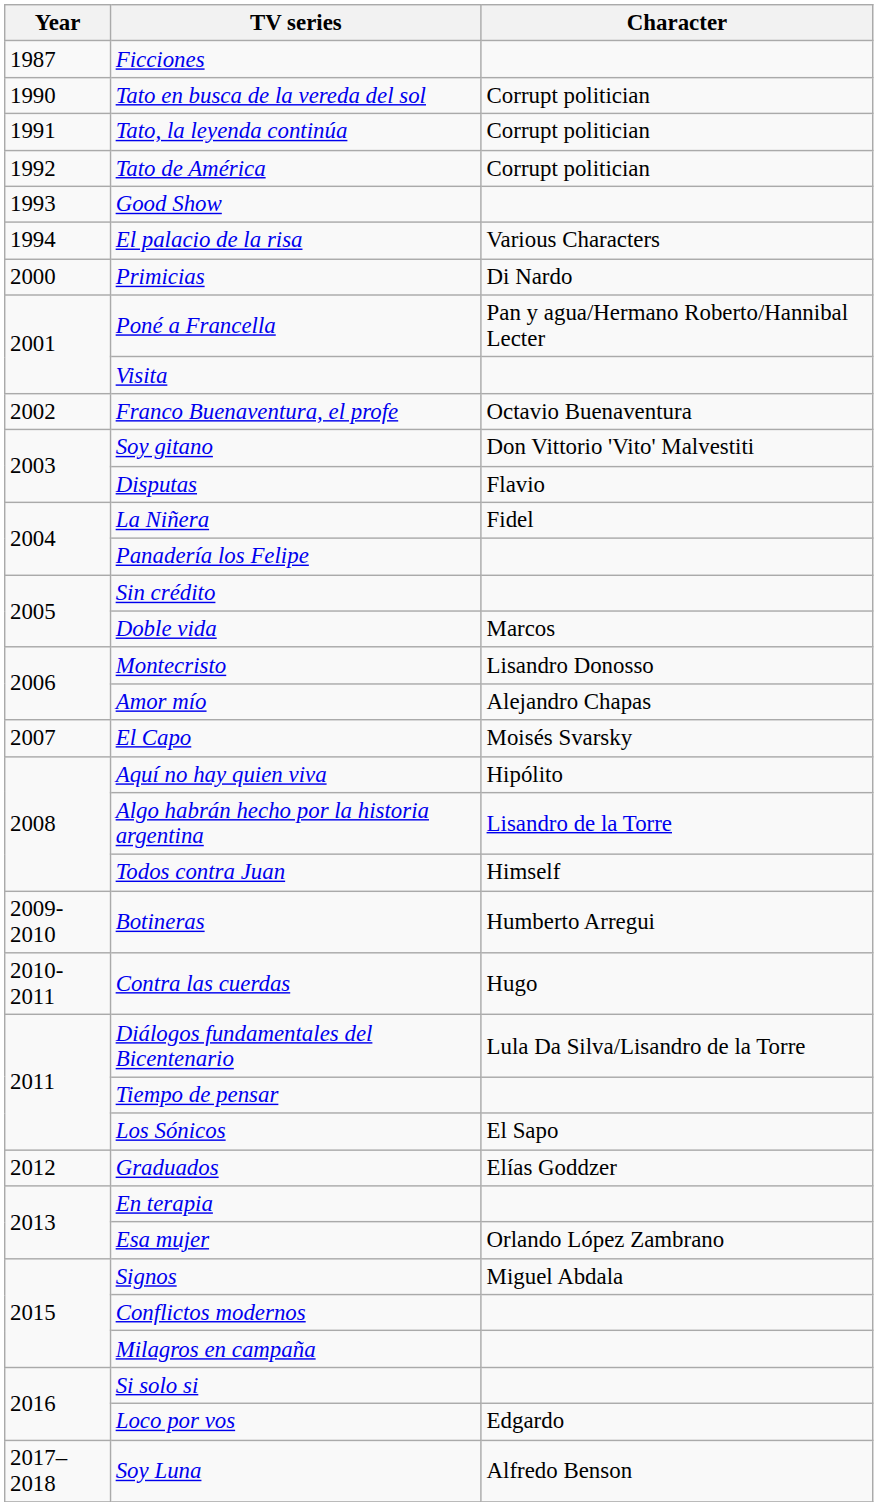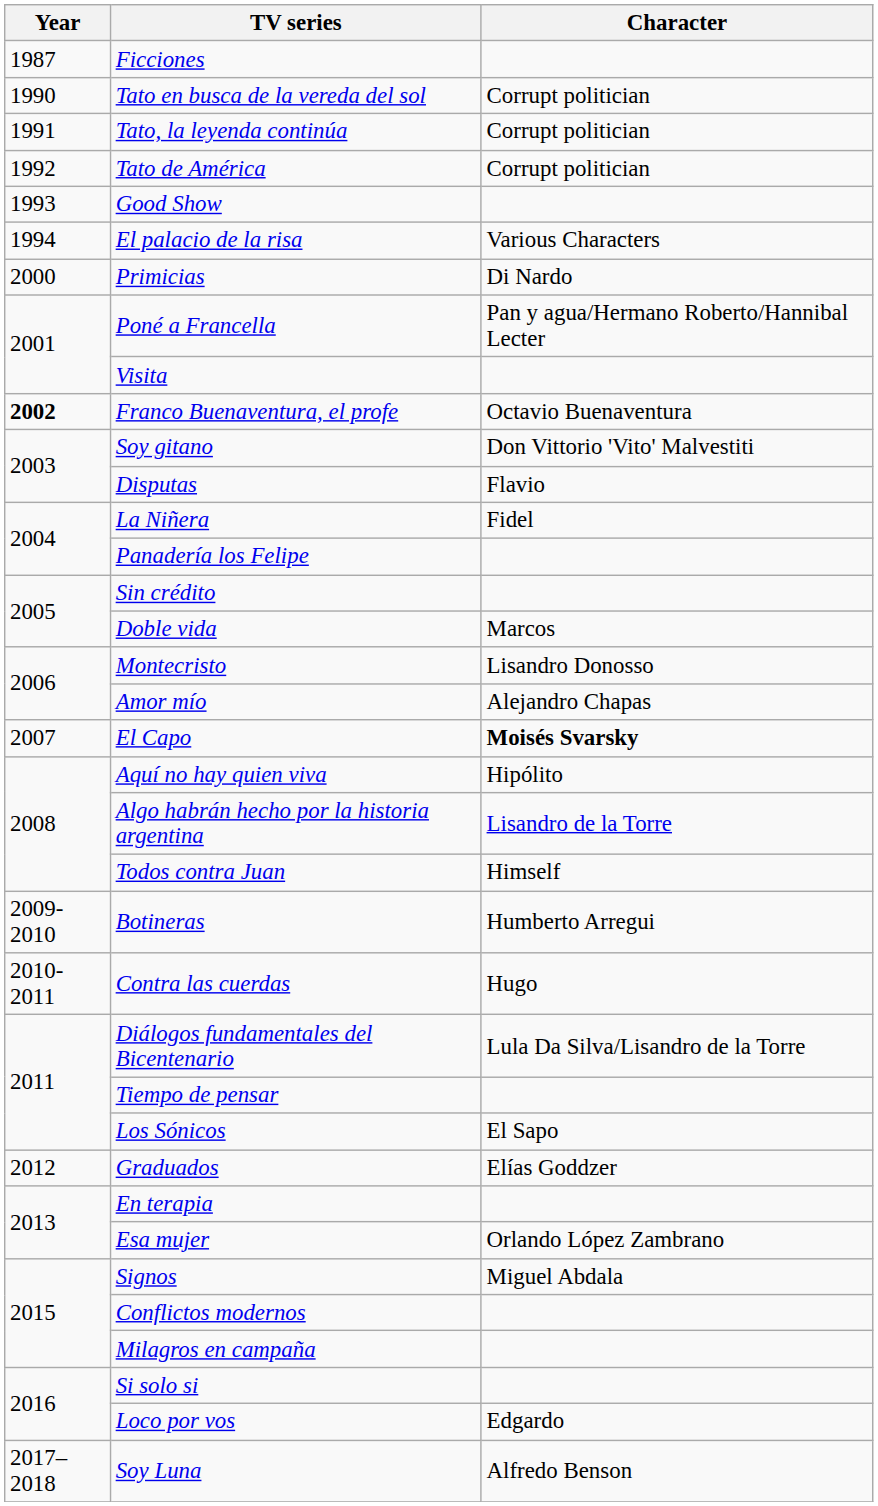(33, 411) normal -> (33, 411) bold
(559, 737) normal -> (563, 737) bold
